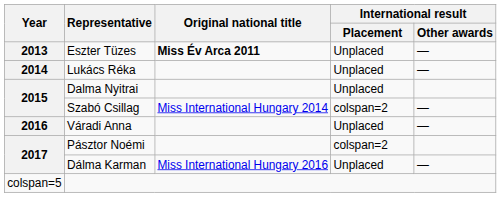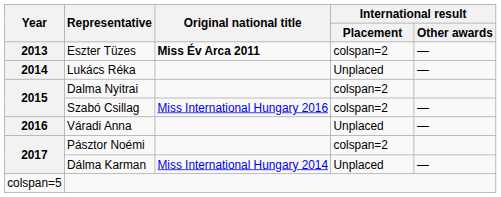(359, 51) Unplaced -> (361, 51) colspan=2
(359, 89) Unplaced -> (361, 89) colspan=2
(243, 108) Miss International Hungary 2014 -> (243, 108) Miss International Hungary 2016
(243, 164) Miss International Hungary 2016 -> (243, 164) Miss International Hungary 2014
